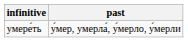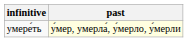(116, 28) no background -> (116, 28) lightyellow background
